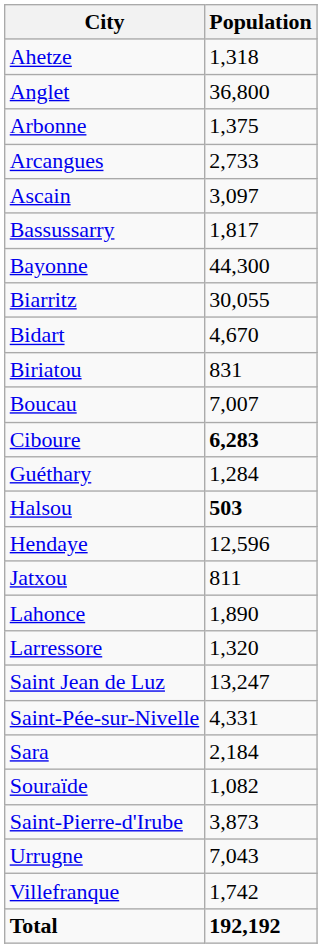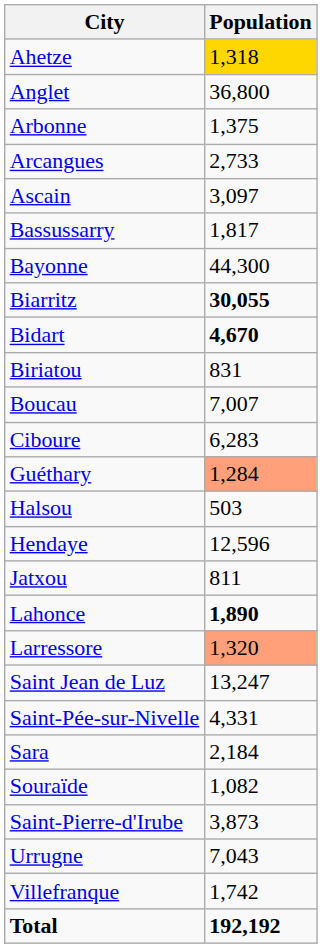(234, 56) no background -> (234, 56) gold background
(239, 299) normal -> (239, 299) bold
(234, 334) normal -> (234, 334) bold
(234, 439) bold -> (234, 439) normal
(234, 473) no background -> (234, 473) lightsalmon background
(226, 508) bold -> (226, 508) normal
(234, 612) normal -> (234, 612) bold
(234, 647) no background -> (234, 647) lightsalmon background
